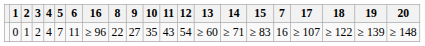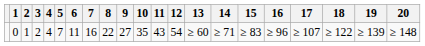columns swapped: (282, 13) <-> (96, 13)
